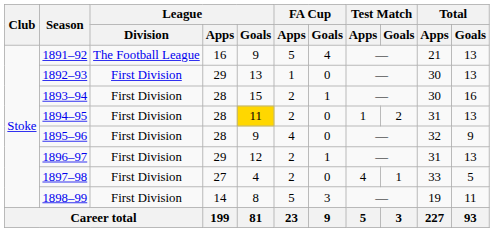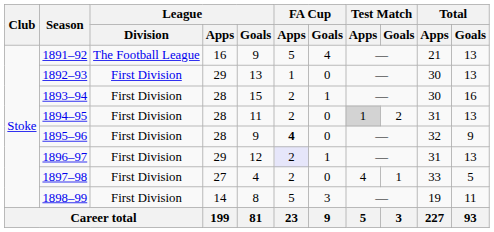(256, 116) gold background -> (256, 116) no background
(363, 116) no background -> (363, 116) lightgrey background
(291, 136) normal -> (291, 136) bold
(291, 156) no background -> (291, 156) lavender background
